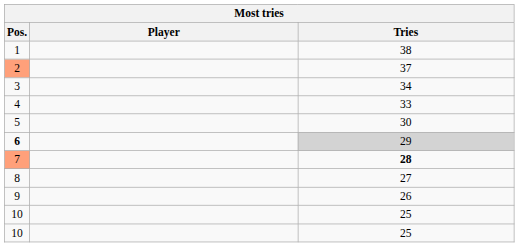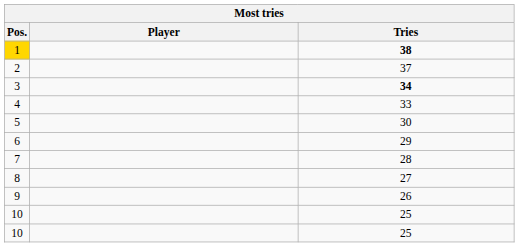(17, 50) no background -> (17, 50) gold background
(406, 50) normal -> (406, 50) bold
(17, 68) lightsalmon background -> (17, 68) no background
(406, 86) normal -> (406, 86) bold
(17, 141) bold -> (17, 141) normal
(406, 141) lightgrey background -> (406, 141) no background
(17, 159) lightsalmon background -> (17, 159) no background
(406, 159) bold -> (406, 159) normal
